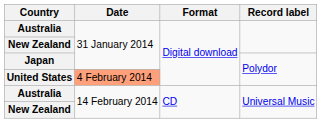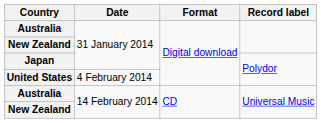(114, 77) lightsalmon background -> (114, 77) no background
